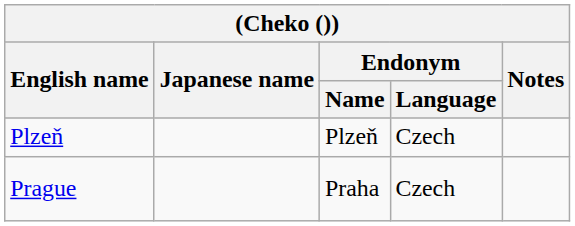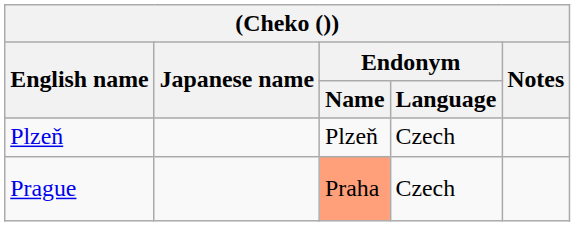(352, 188) no background -> (352, 188) lightsalmon background
